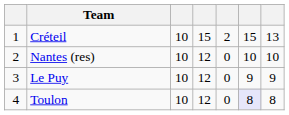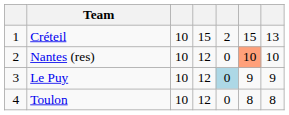(250, 57) no background -> (250, 57) lightsalmon background
(227, 78) no background -> (227, 78) lightblue background
(250, 99) lavender background -> (250, 99) no background
